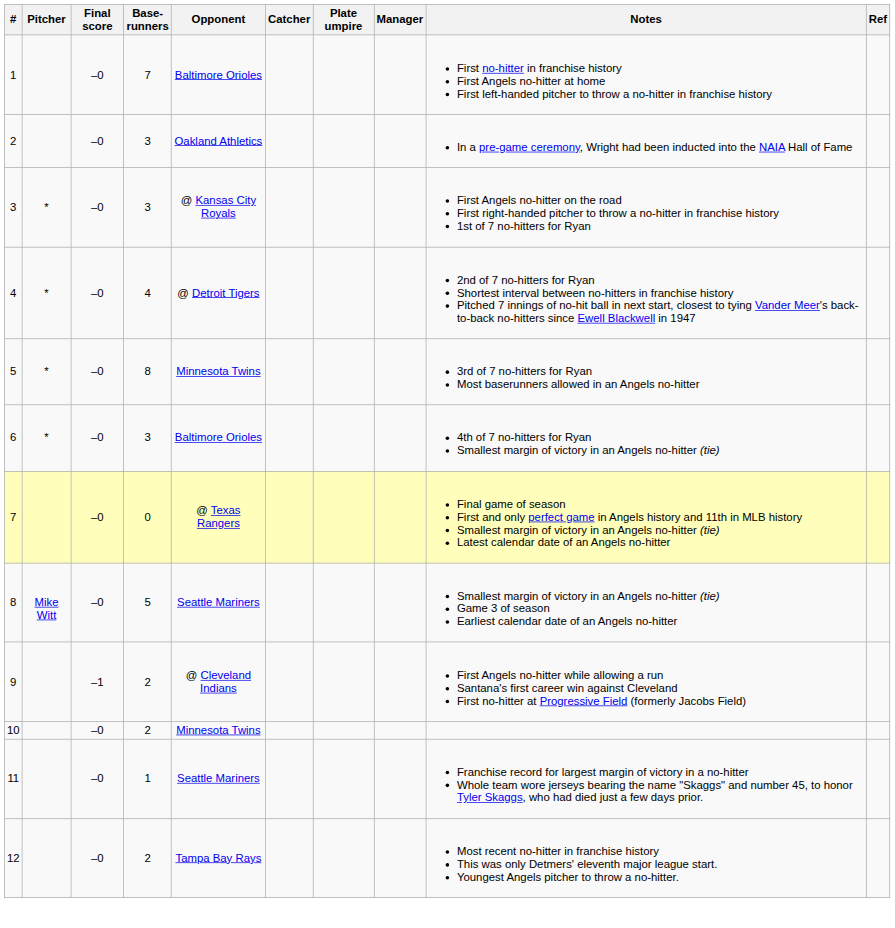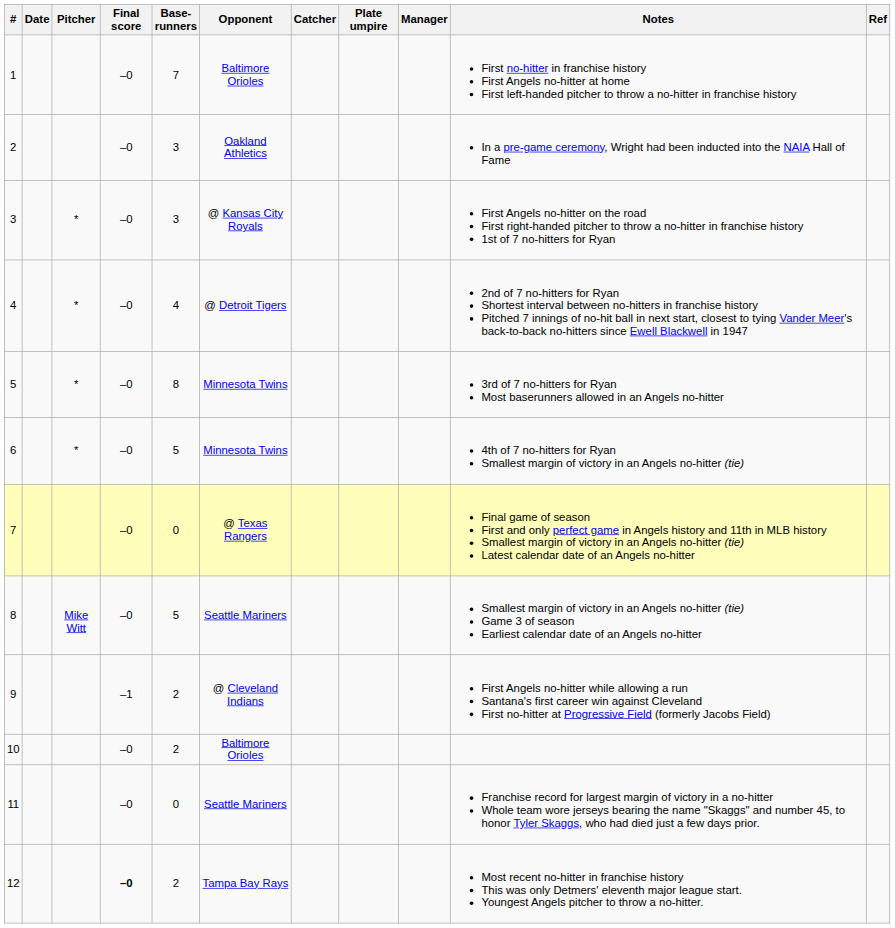+ column: (37, 19)
(148, 438) 3 -> (176, 451) 5
(218, 438) Baltimore Orioles -> (245, 451) Minnesota Twins
(218, 730) Minnesota Twins -> (245, 749) Baltimore Orioles
(148, 778) 1 -> (176, 804) 0
(97, 858) normal -> (126, 883) bold
